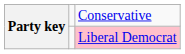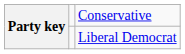(127, 37) pink background -> (127, 37) no background
